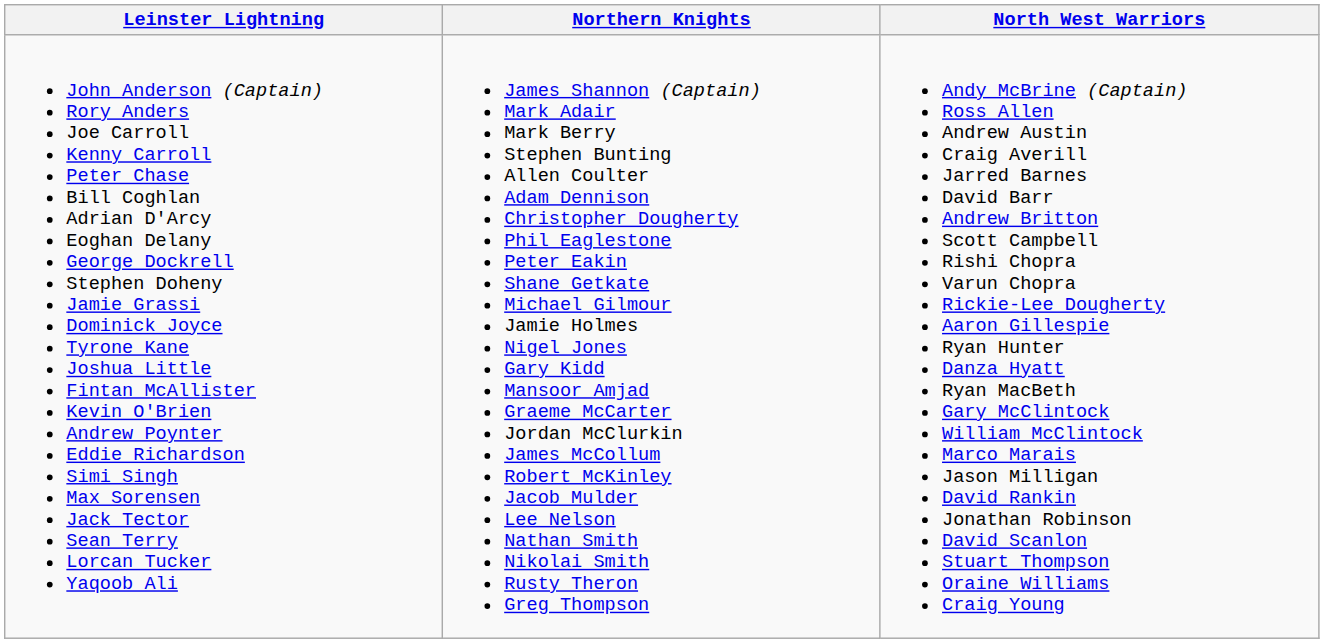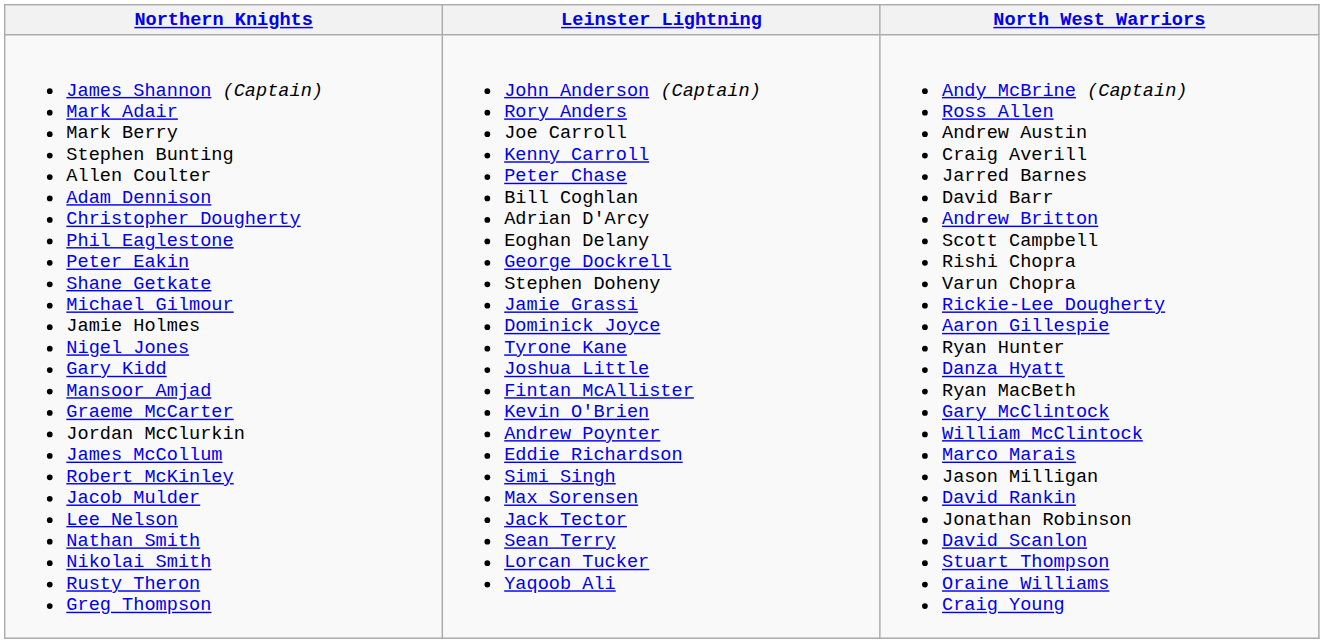columns swapped: (224, 20) <-> (661, 20)
